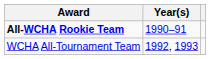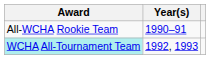(65, 29) bold -> (62, 29) normal
(74, 46) no background -> (74, 46) paleturquoise background
